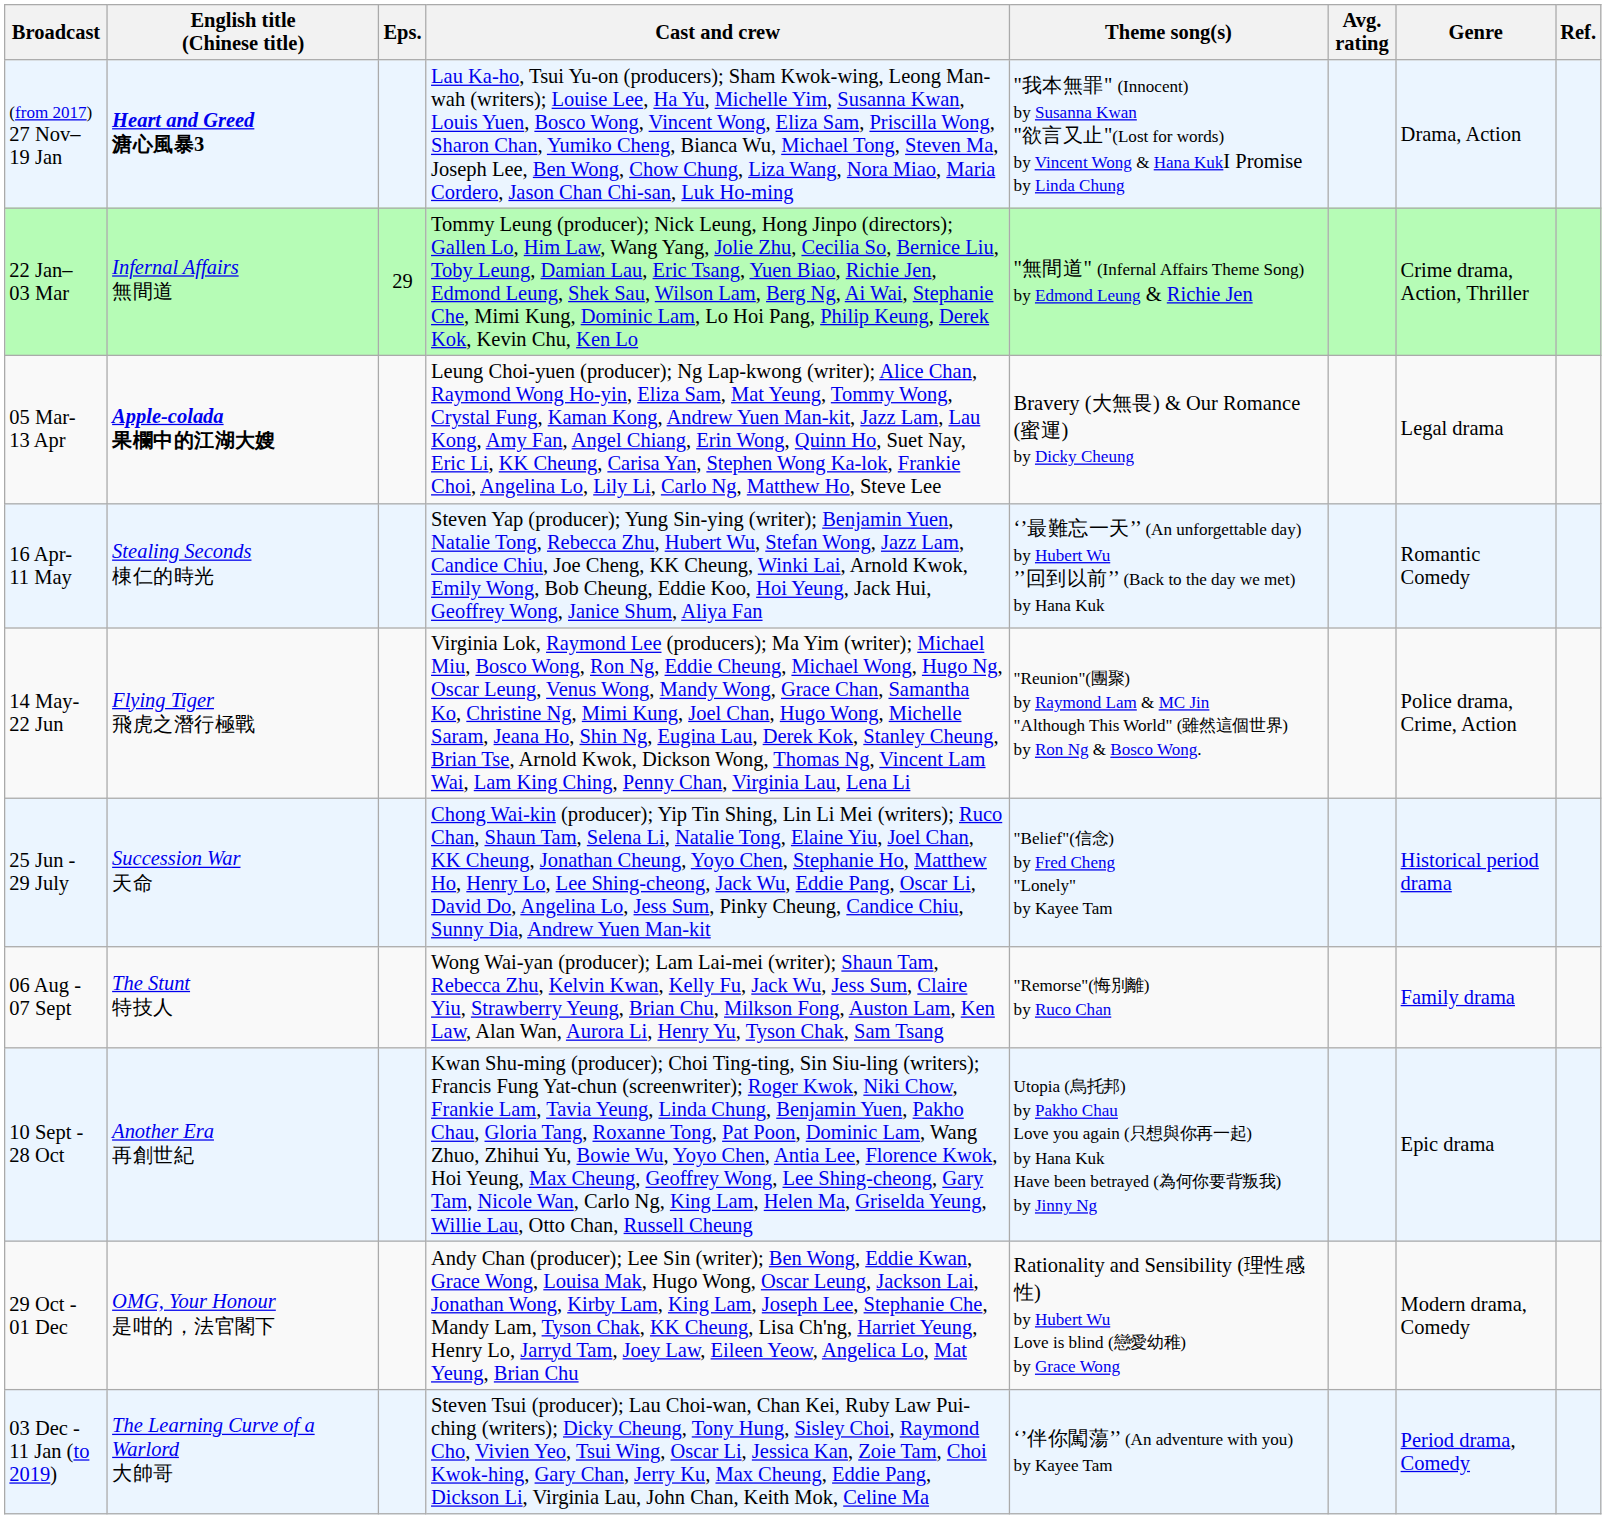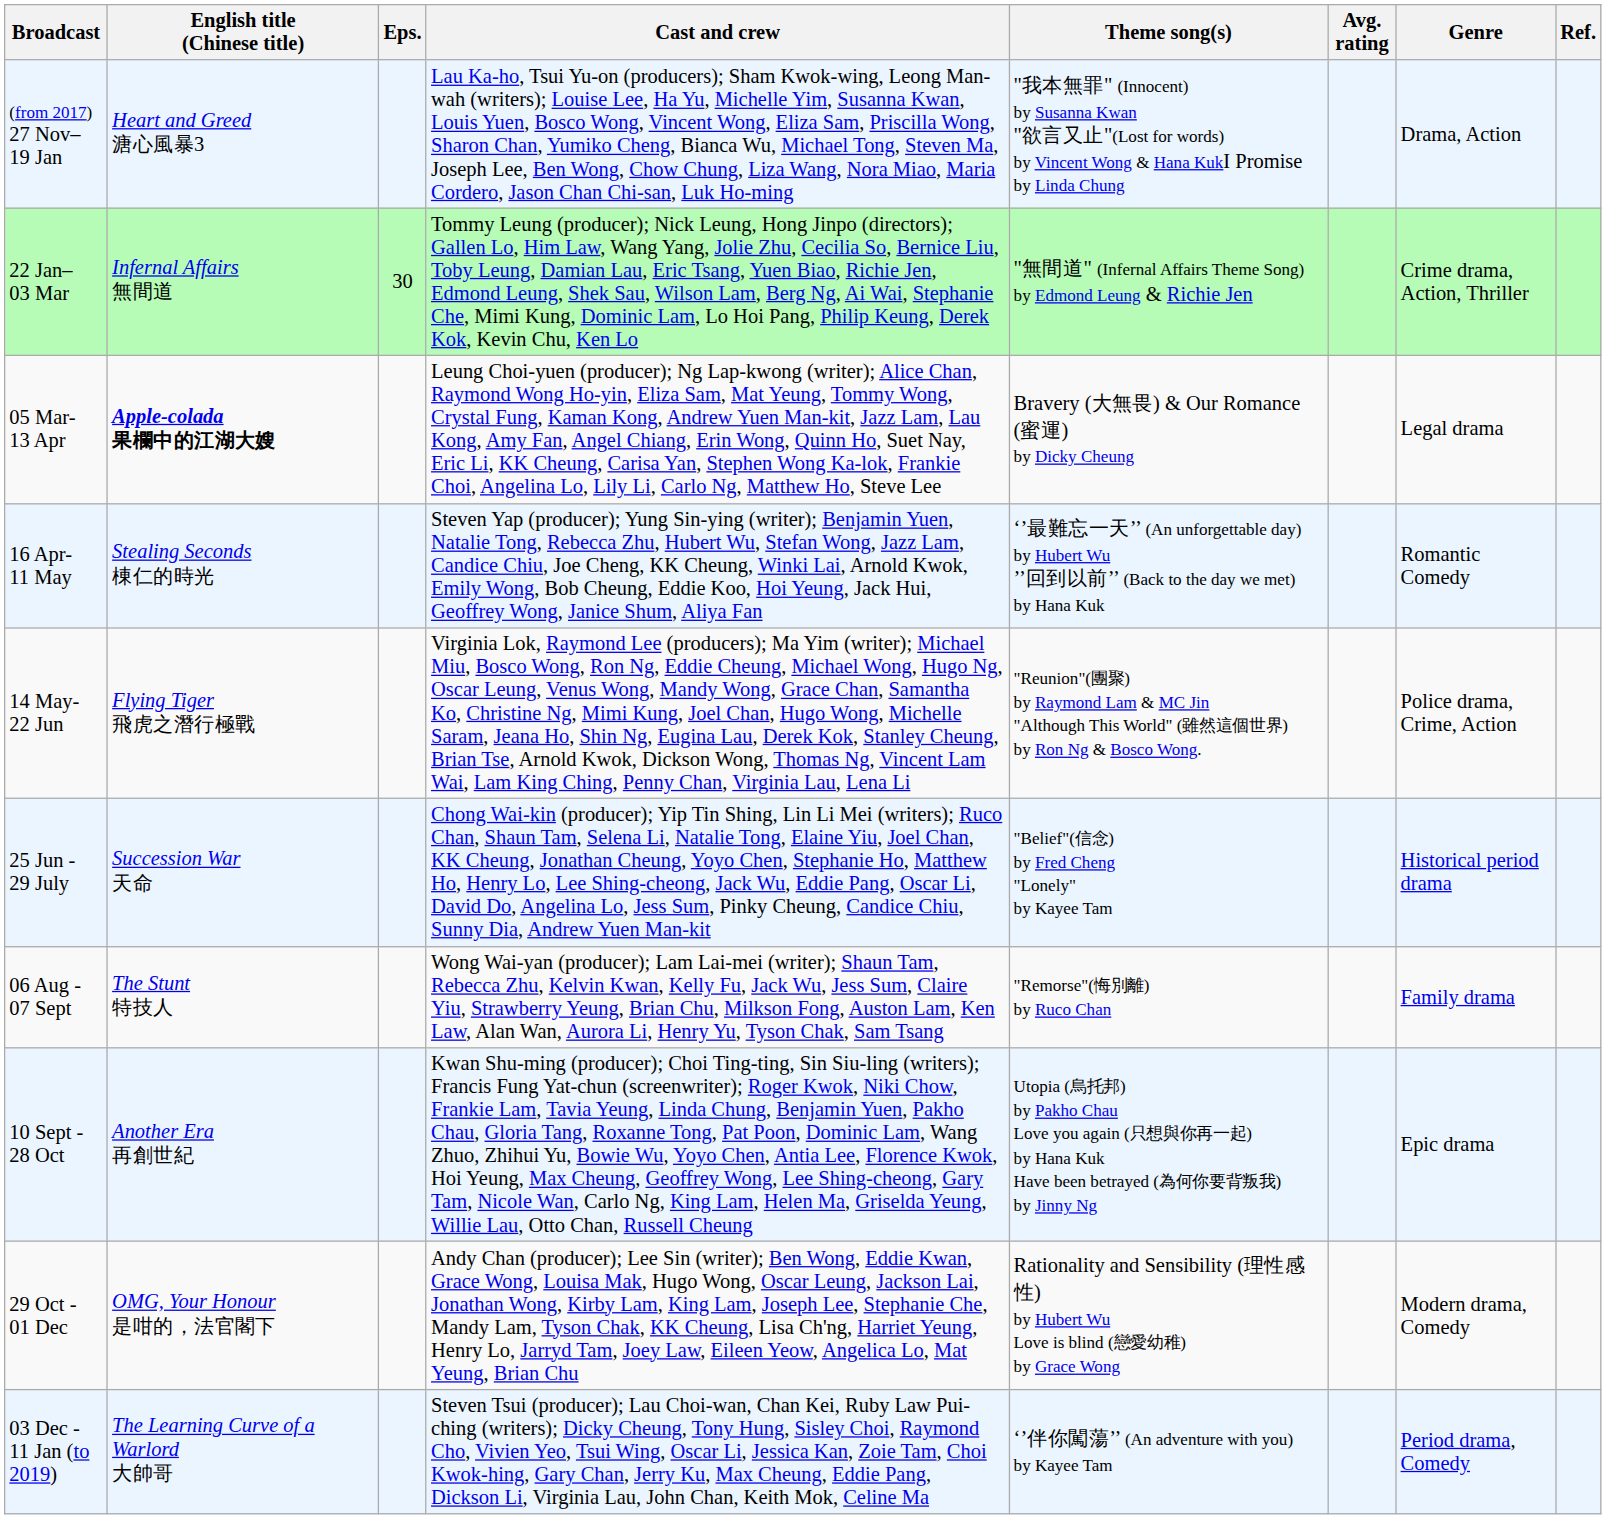(183, 132) bold -> (182, 132) normal
(403, 281) 29 -> (403, 281) 30
